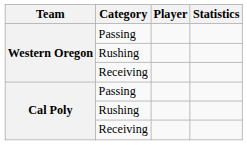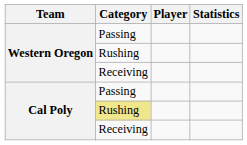(119, 110) no background -> (119, 110) khaki background
